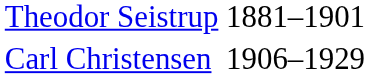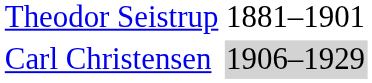(296, 59) no background -> (296, 59) lightgrey background
